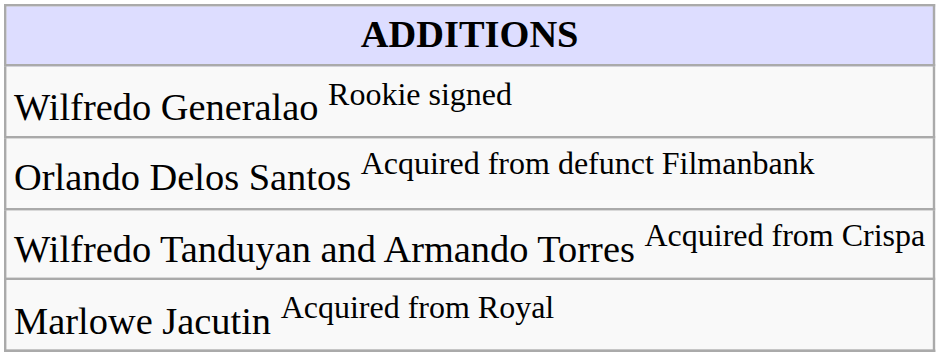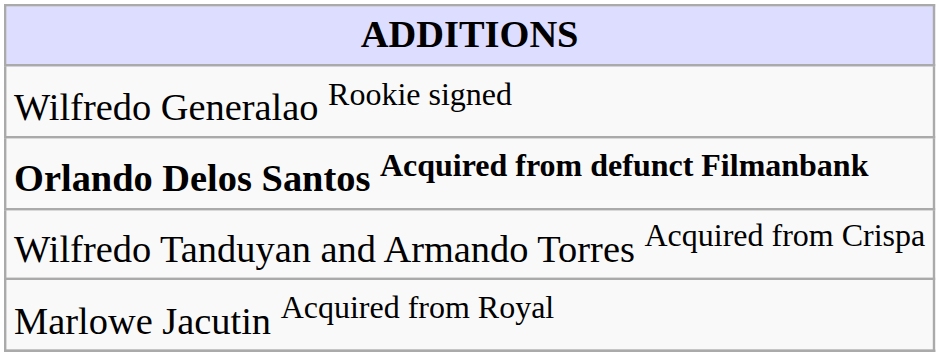(414, 172) normal -> (441, 172) bold
